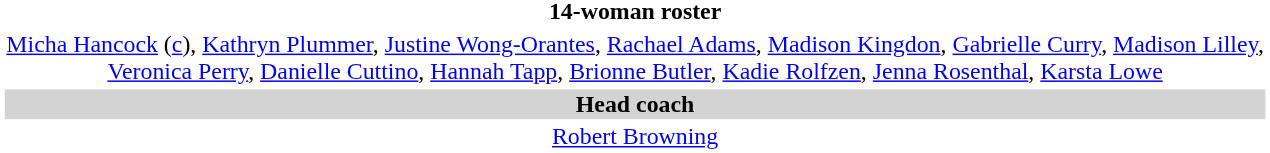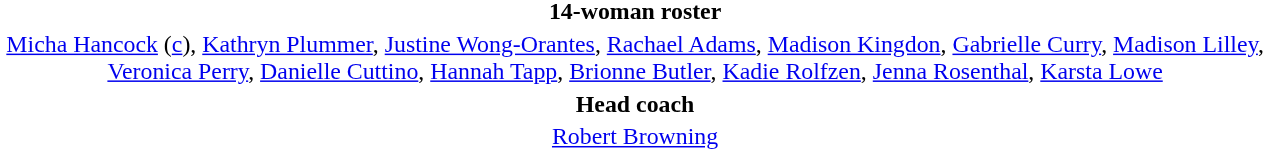(635, 104) lightgrey background -> (635, 104) no background
